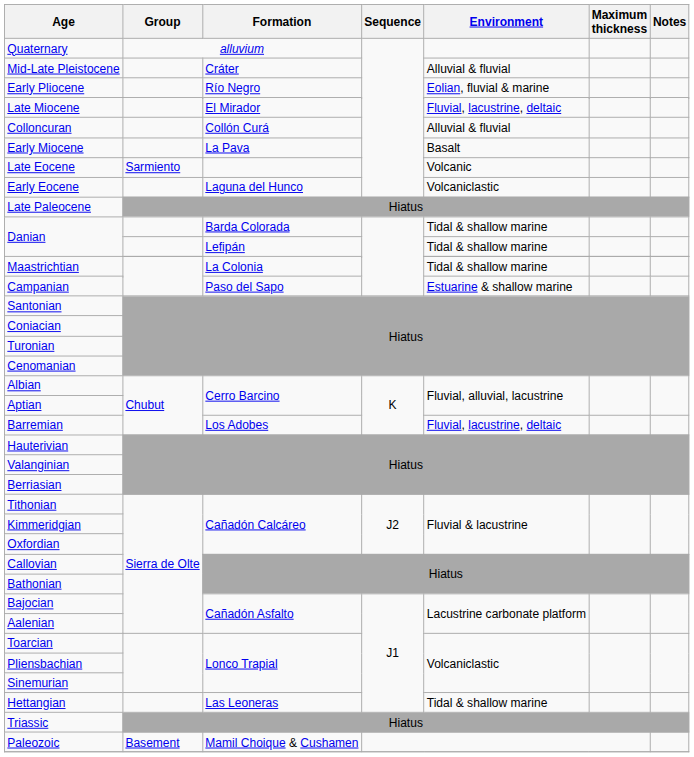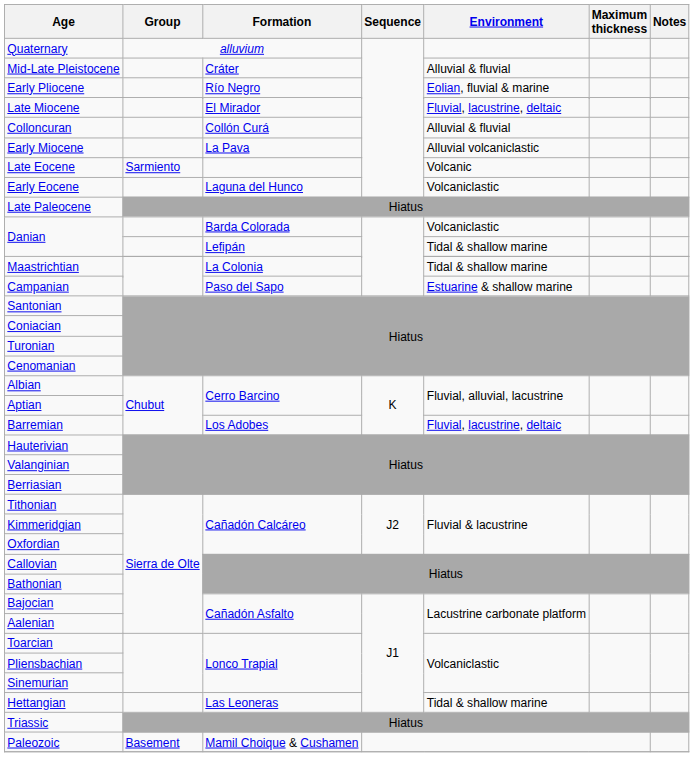(444, 147) Basalt -> (483, 147) Alluvial volcaniclastic
(487, 227) Tidal & shallow marine -> (463, 227) Volcaniclastic
